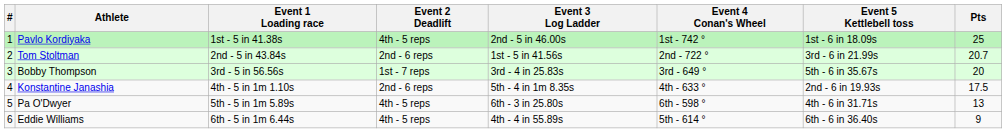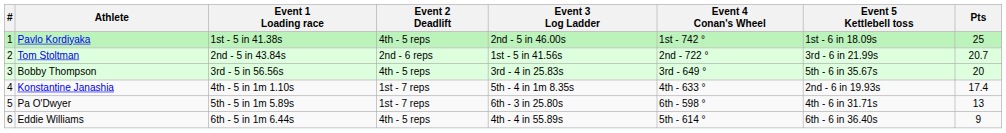(404, 71) 1st - 7 reps -> (404, 71) 4th - 5 reps
(406, 87) 2nd - 6 reps -> (404, 87) 1st - 7 reps
(978, 87) 17.5 -> (978, 87) 17.4
(404, 103) 4th - 5 reps -> (404, 103) 1st - 7 reps
